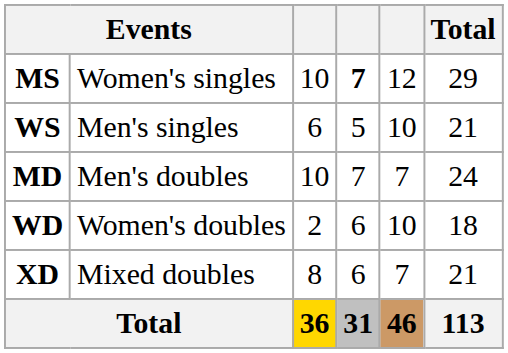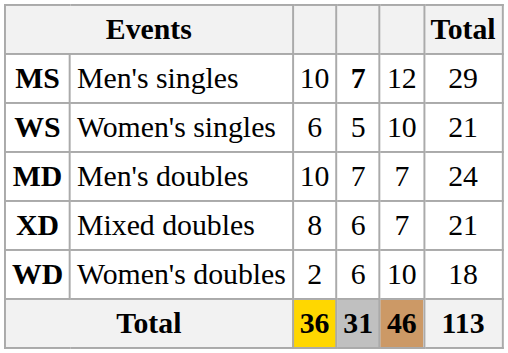(176, 78) Women's singles -> (158, 78) Men's singles
(158, 127) Men's singles -> (176, 127) Women's singles
rows swapped: (38, 225) <-> (38, 274)
